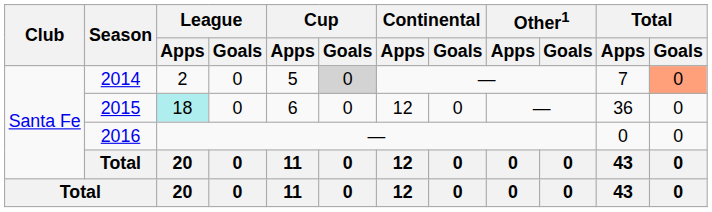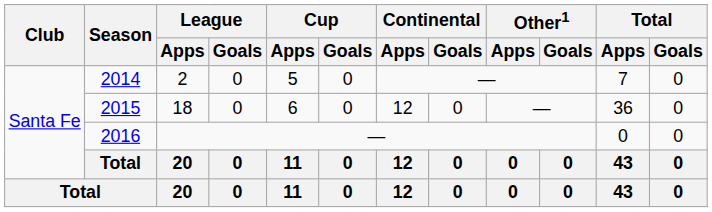(348, 79) lightgrey background -> (348, 79) no background
(678, 79) lightsalmon background -> (678, 79) no background
(182, 107) paleturquoise background -> (182, 107) no background
